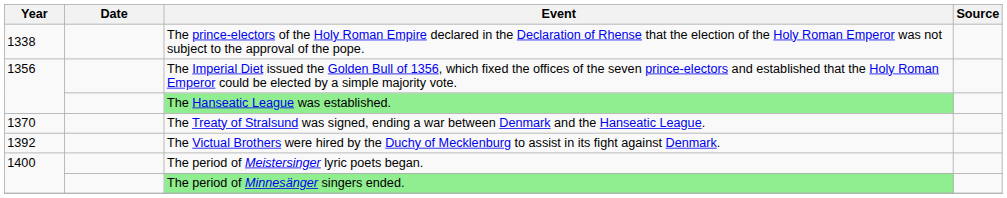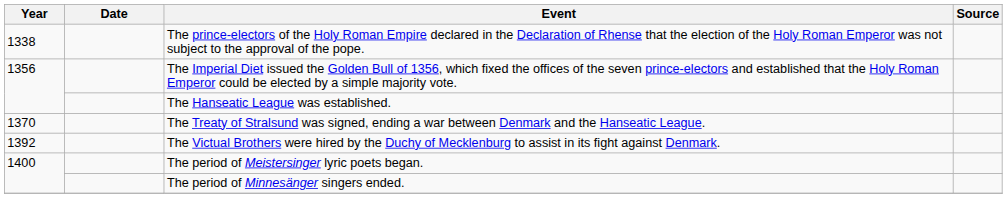(279, 103) lightgreen background -> (279, 103) no background
(286, 183) lightgreen background -> (286, 183) no background
